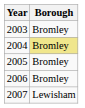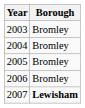(51, 45) khaki background -> (51, 45) no background
(54, 95) normal -> (55, 95) bold
